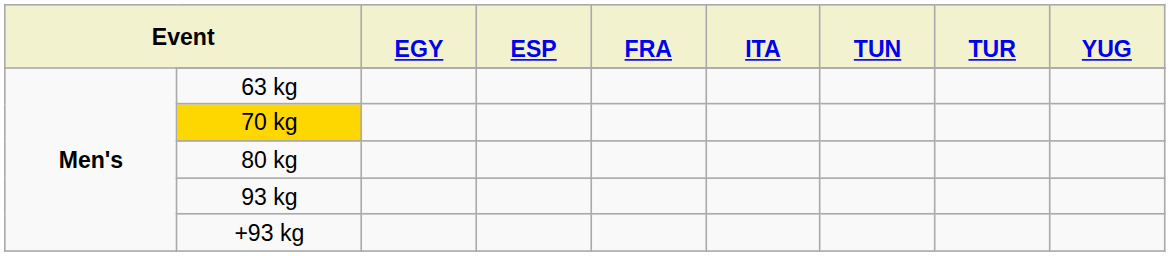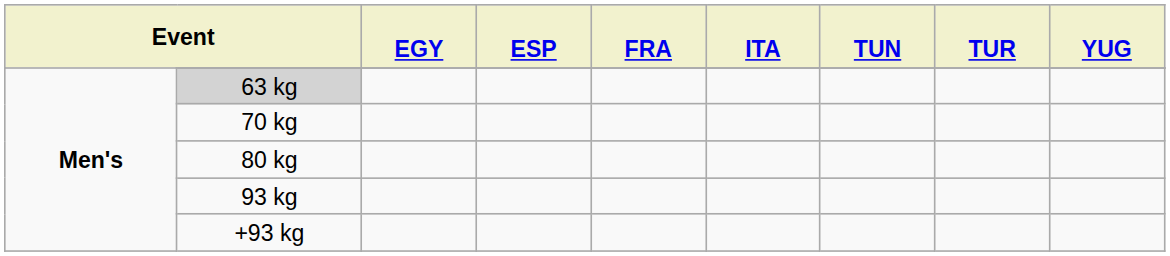(269, 86) no background -> (269, 86) lightgrey background
(269, 123) gold background -> (269, 123) no background
